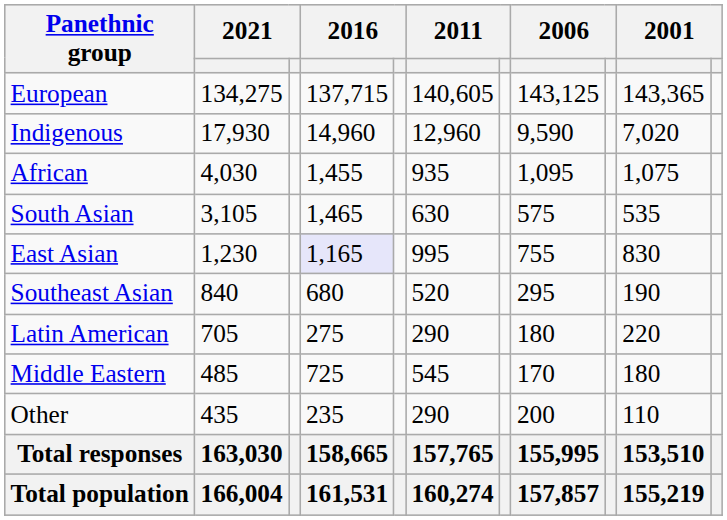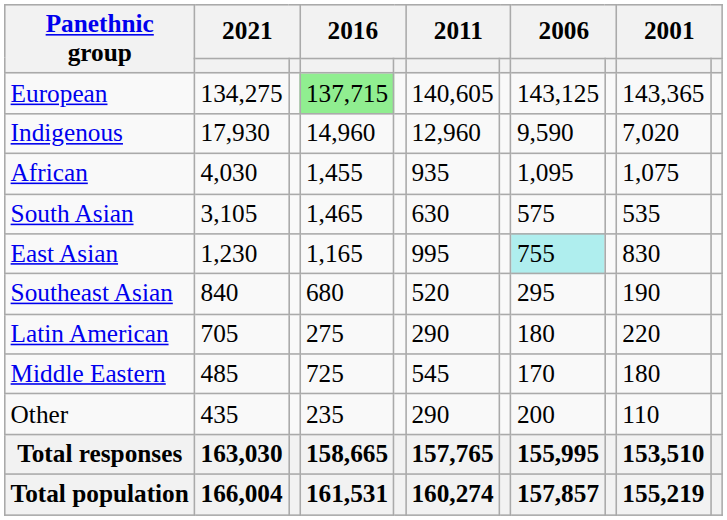(347, 93) no background -> (347, 93) lightgreen background
(334, 253) lavender background -> (334, 253) no background
(536, 253) no background -> (536, 253) paleturquoise background
